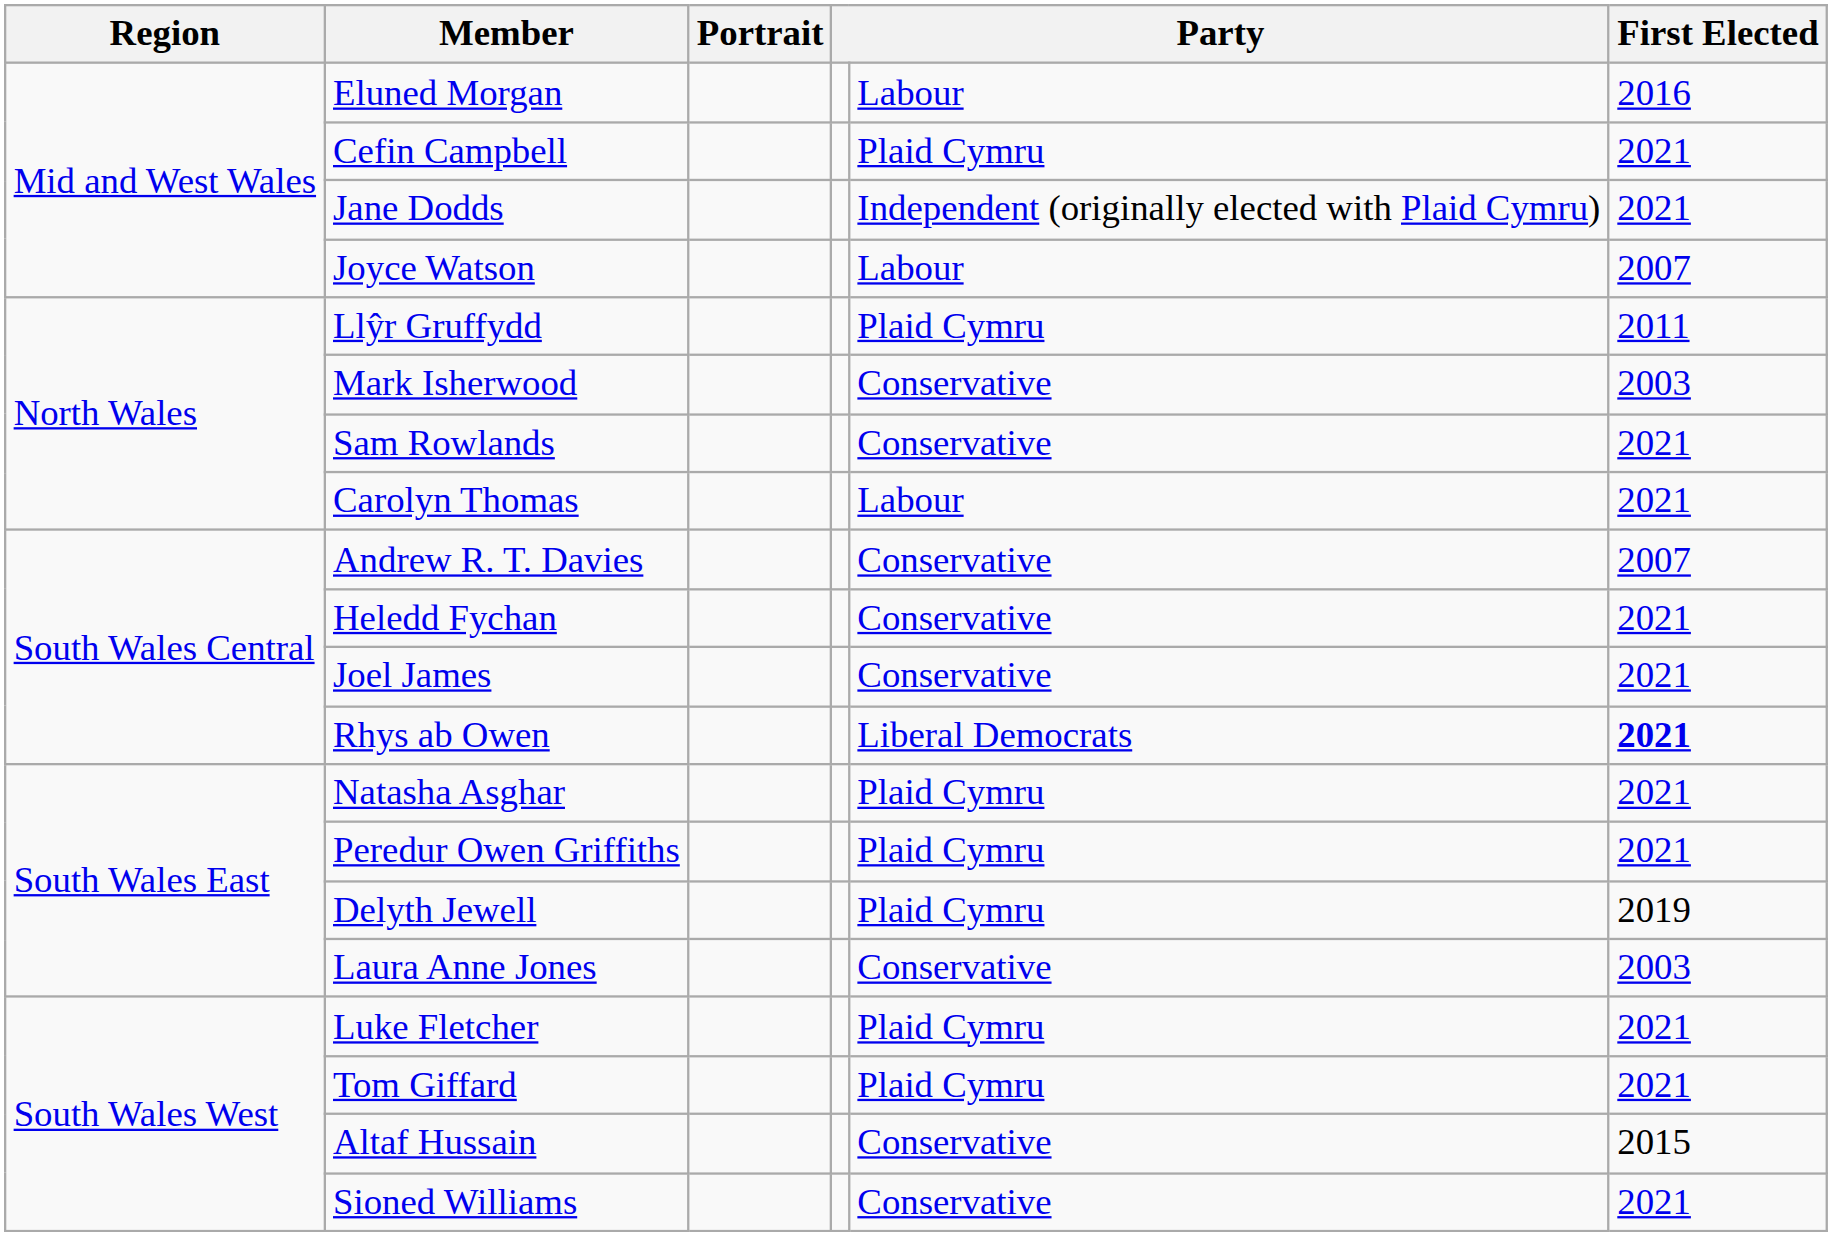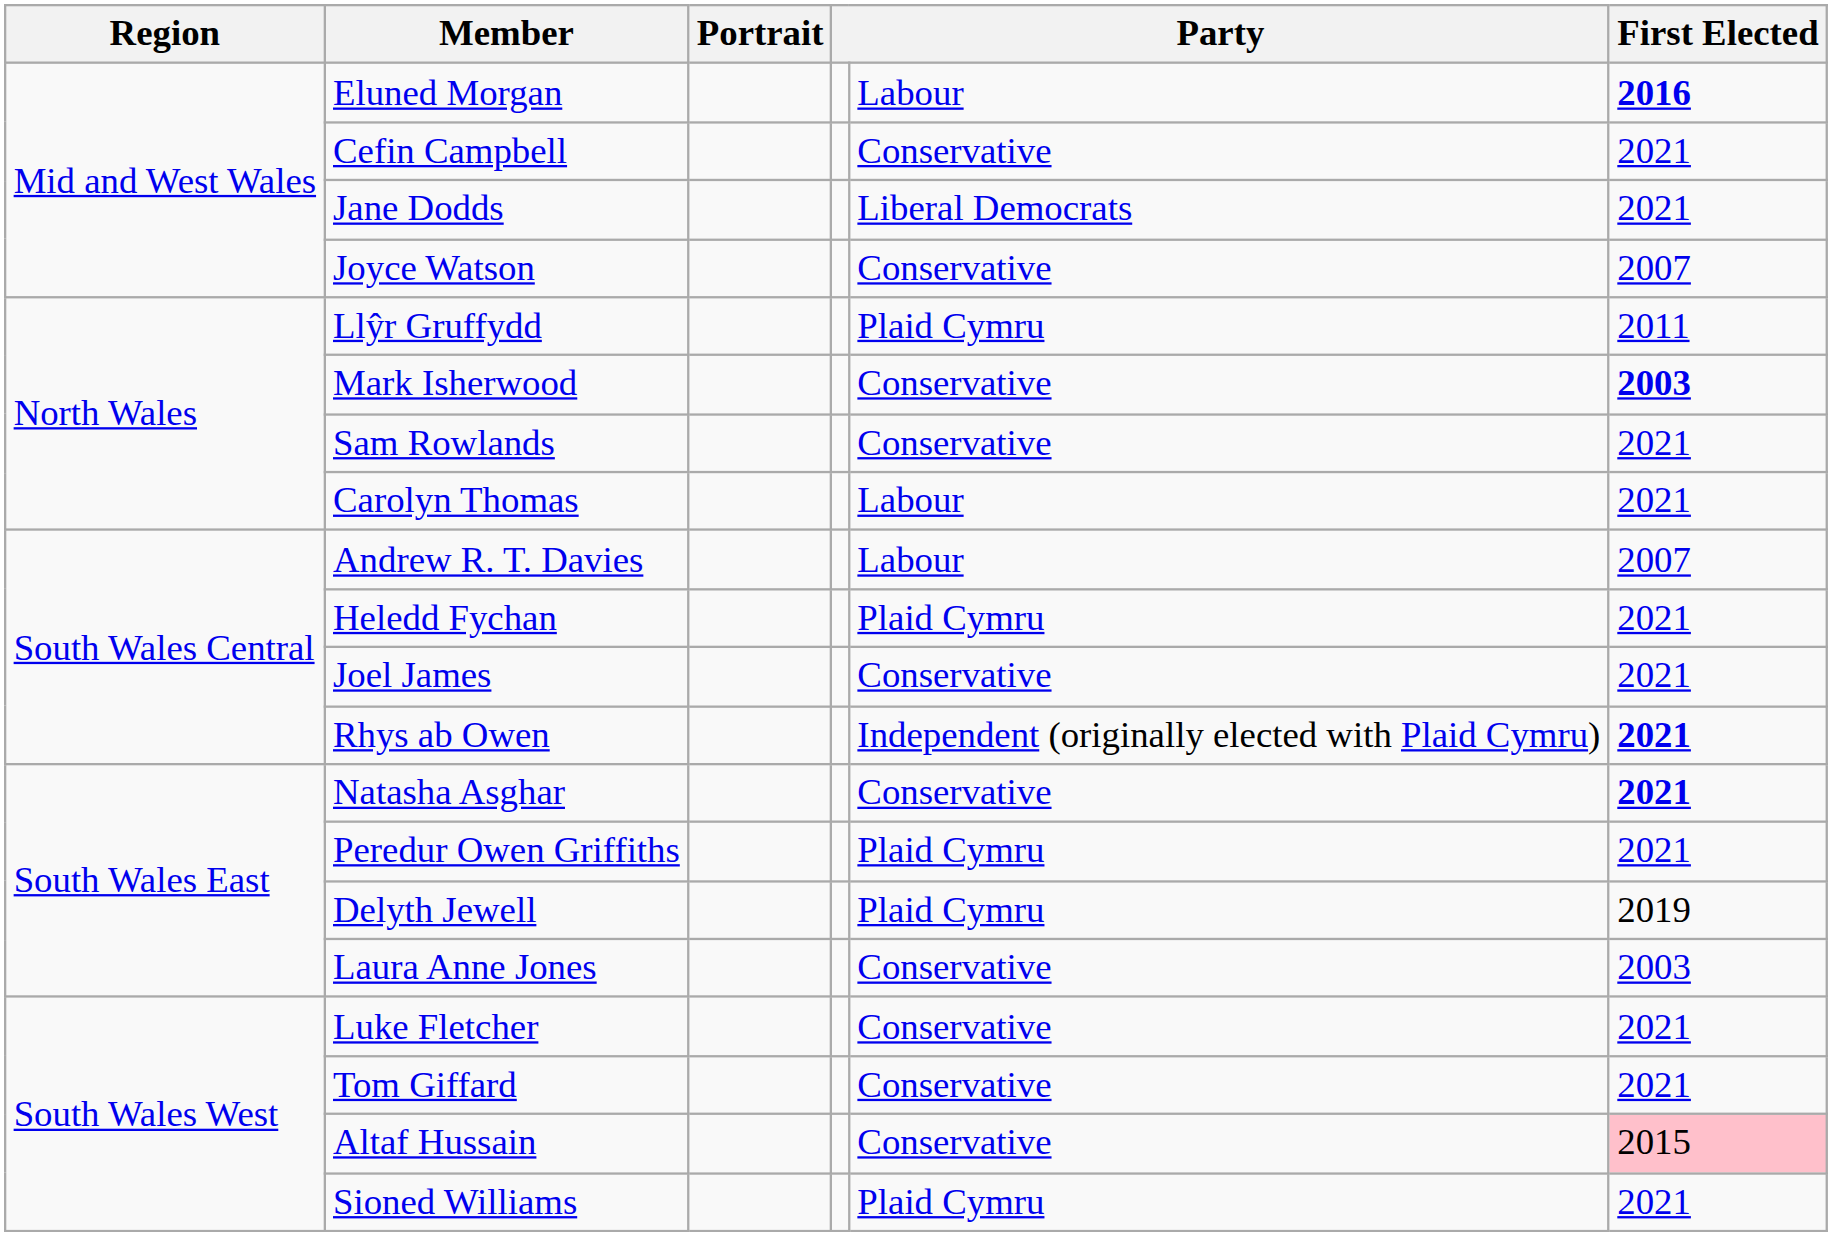(1654, 92) normal -> (1654, 92) bold
(951, 150) Plaid Cymru -> (954, 150) Conservative
(1229, 208) Independent (originally elected with Plaid Cymru) -> (995, 208) Liberal Democrats
(911, 267) Labour -> (954, 267) Conservative
(1654, 383) normal -> (1654, 383) bold
(954, 558) Conservative -> (911, 558) Labour
(954, 617) Conservative -> (951, 617) Plaid Cymru
(995, 734) Liberal Democrats -> (1229, 734) Independent (originally elected with Plaid Cymru)
(951, 792) Plaid Cymru -> (954, 792) Conservative
(1654, 792) normal -> (1654, 792) bold
(951, 1025) Plaid Cymru -> (954, 1025) Conservative
(951, 1084) Plaid Cymru -> (954, 1084) Conservative
(1654, 1142) no background -> (1654, 1142) pink background
(954, 1200) Conservative -> (951, 1200) Plaid Cymru
